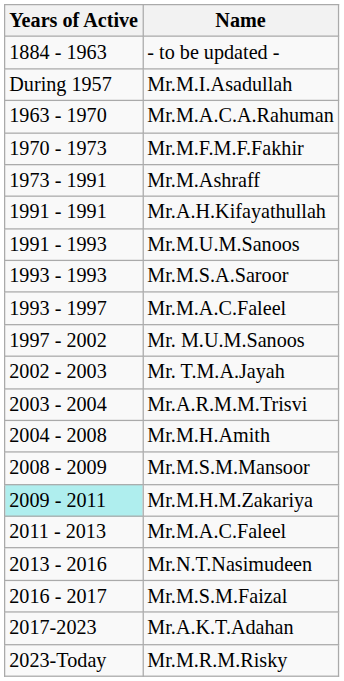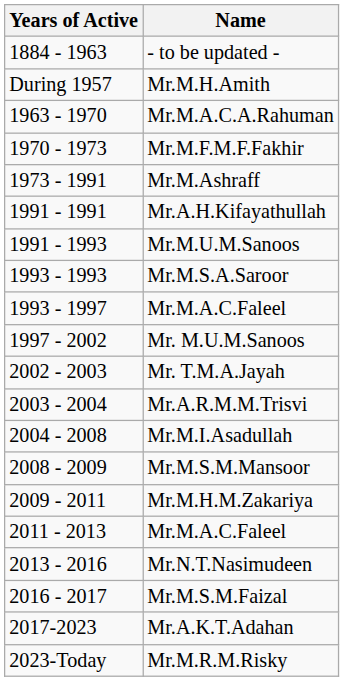(220, 84) Mr.M.I.Asadullah -> (209, 84) Mr.M.H.Amith
(209, 436) Mr.M.H.Amith -> (220, 436) Mr.M.I.Asadullah
(58, 500) paleturquoise background -> (58, 500) no background
